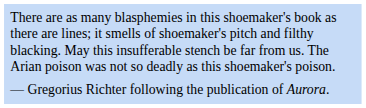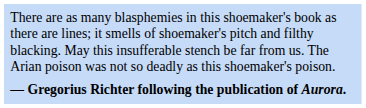(170, 89) normal -> (178, 89) bold
